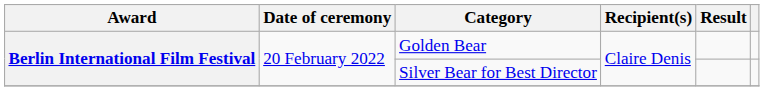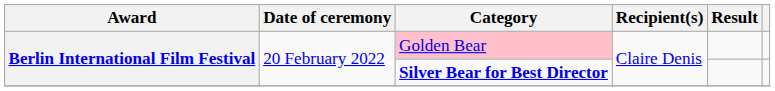(443, 45) no background -> (443, 45) pink background
(498, 72) normal -> (504, 72) bold
